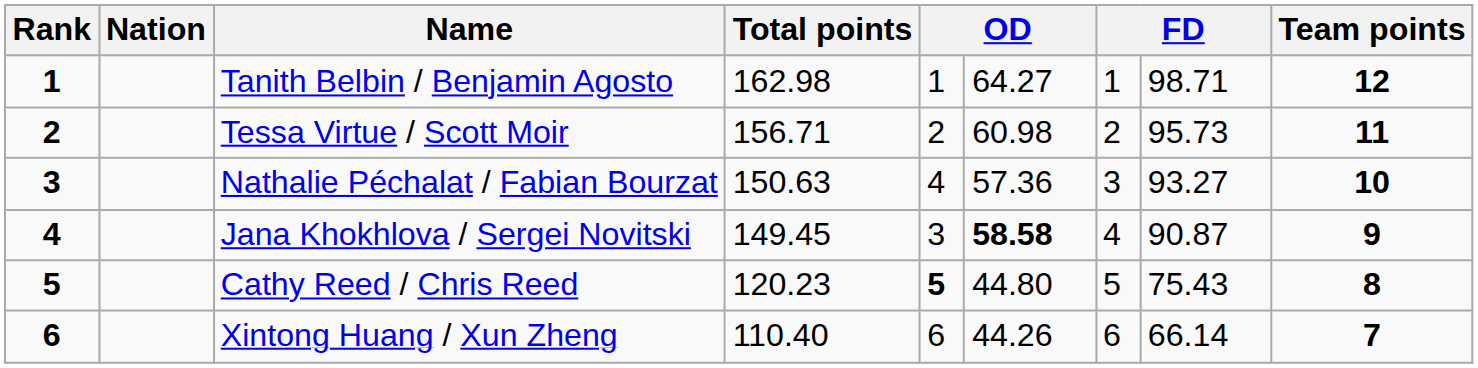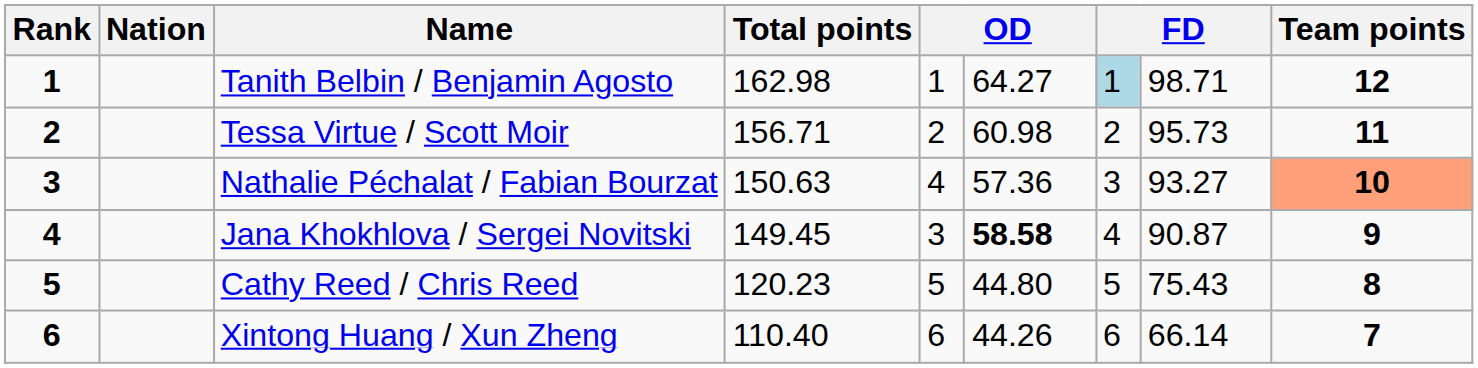(1112, 81) no background -> (1112, 81) lightblue background
(1372, 183) no background -> (1372, 183) lightsalmon background
(936, 285) bold -> (936, 285) normal
